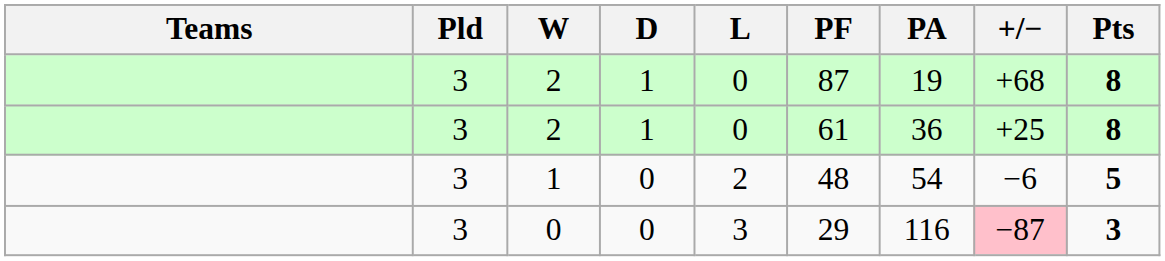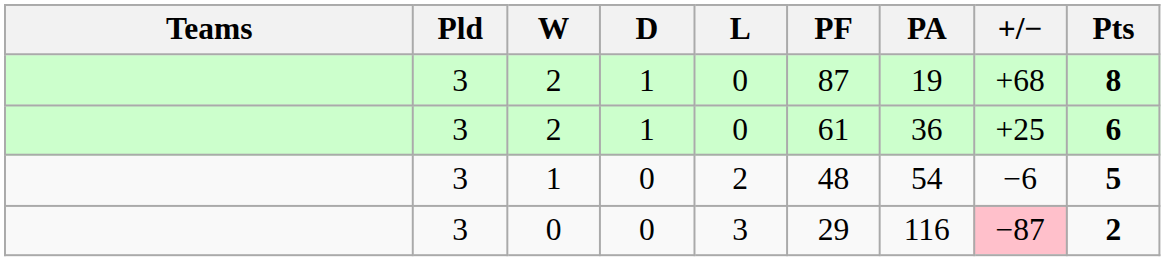(1113, 129) 8 -> (1113, 129) 6
(1113, 229) 3 -> (1113, 229) 2
